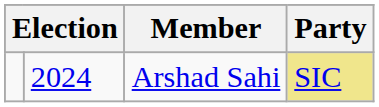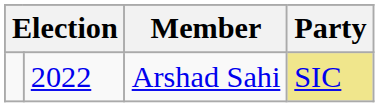(61, 76) 2024 -> (61, 76) 2022
